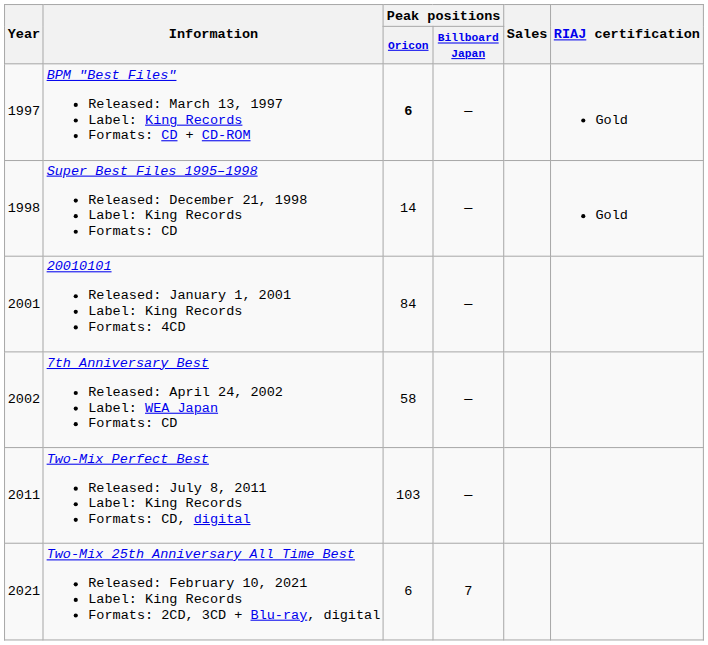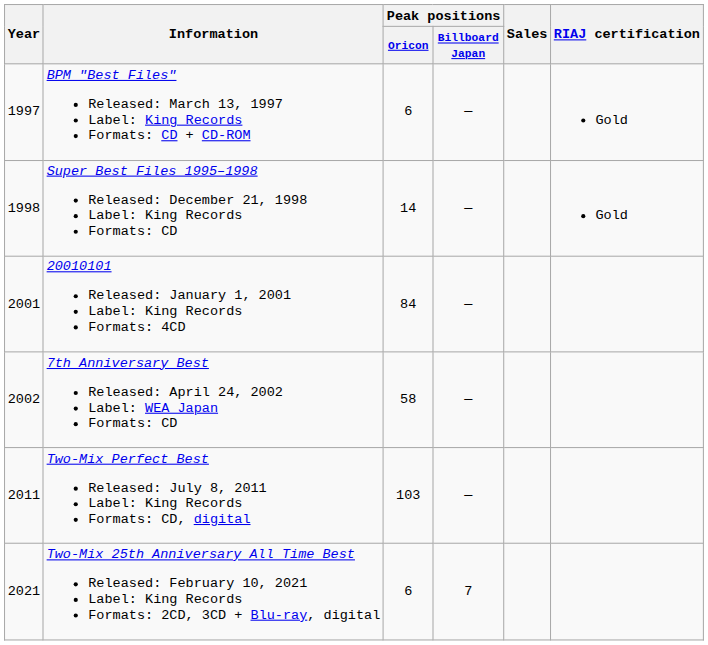(408, 112) bold -> (408, 112) normal
